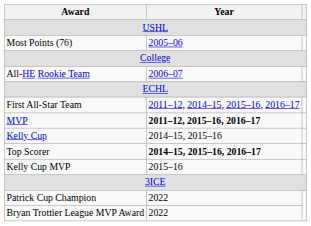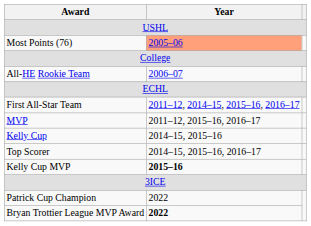(166, 43) no background -> (166, 43) lightsalmon background
(204, 120) bold -> (205, 120) normal
(205, 151) bold -> (205, 151) normal
(166, 167) normal -> (166, 167) bold
(158, 213) normal -> (158, 213) bold
